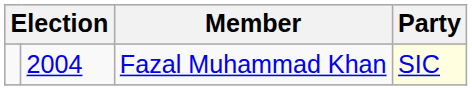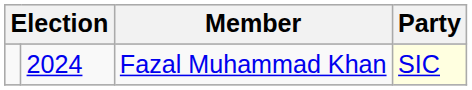(55, 64) 2004 -> (55, 64) 2024
